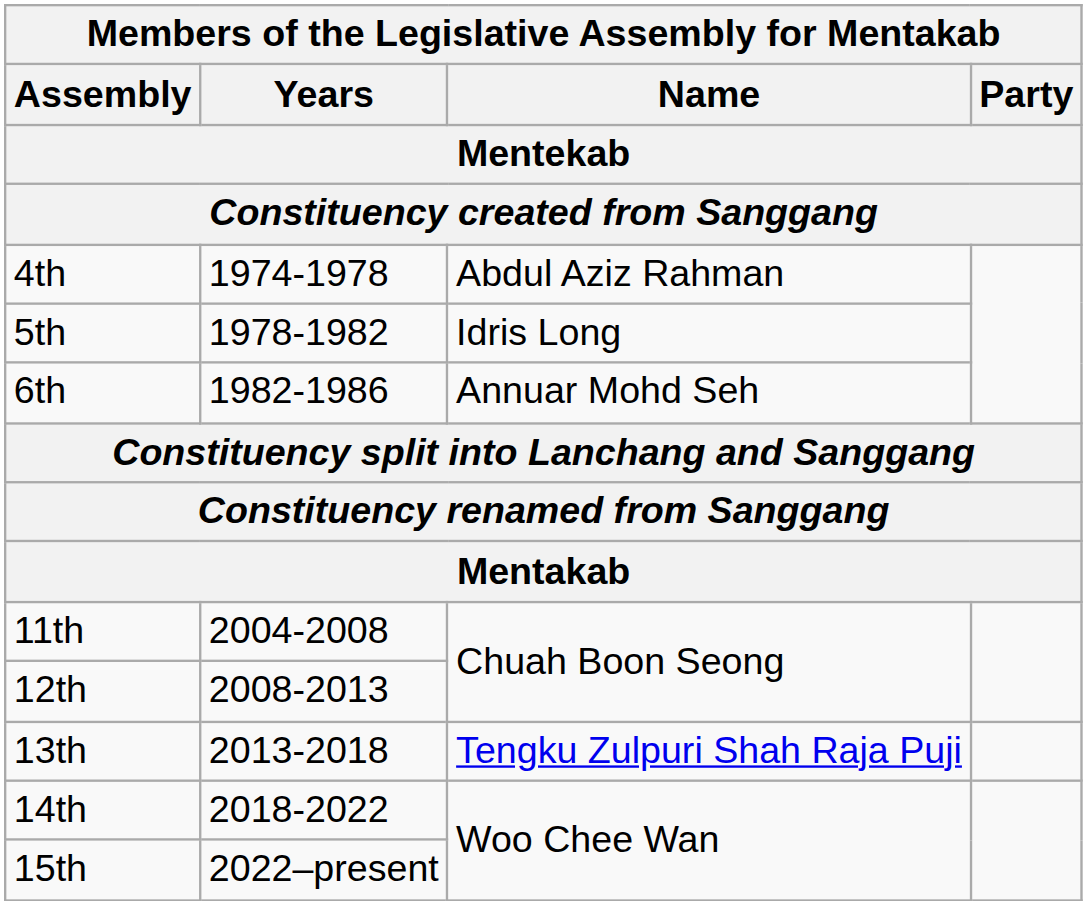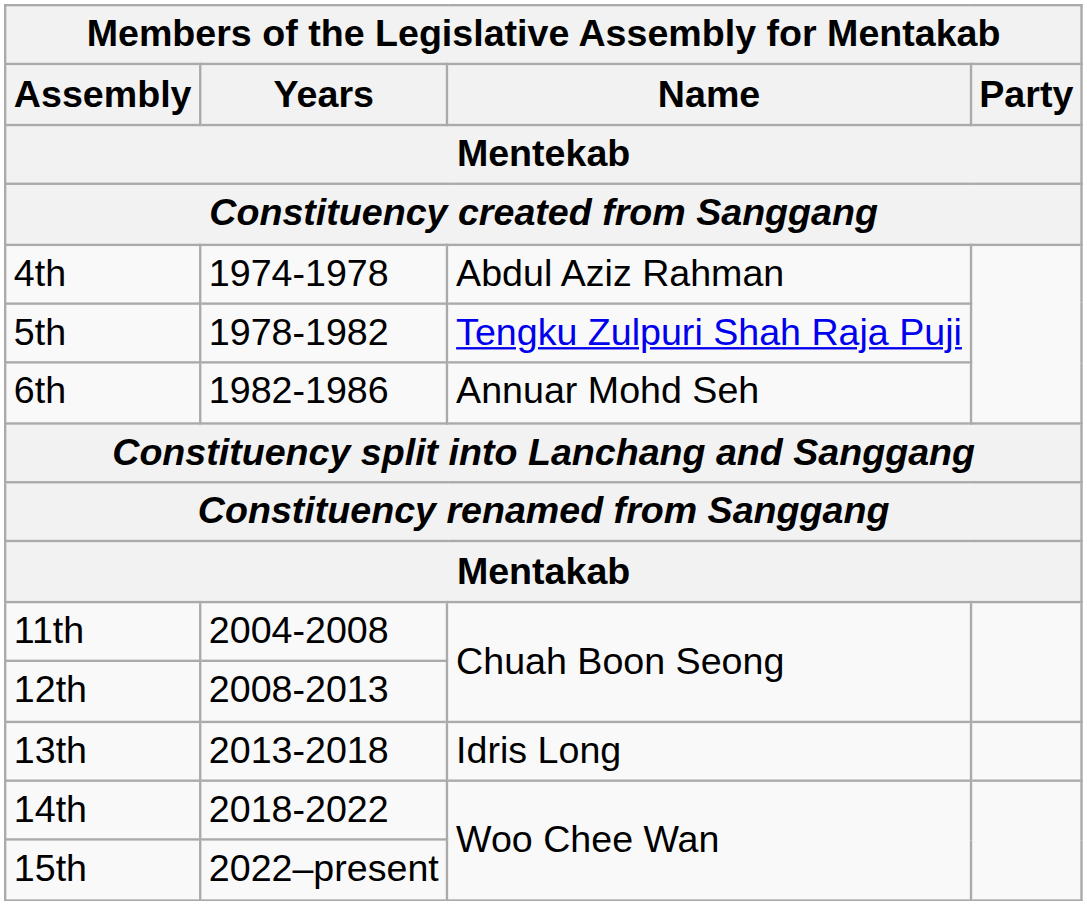(539, 332) Idris Long -> (709, 332) Tengku Zulpuri Shah Raja Puji
(709, 749) Tengku Zulpuri Shah Raja Puji -> (539, 749) Idris Long
